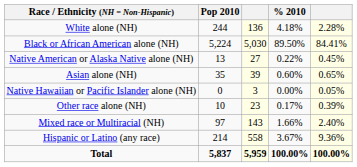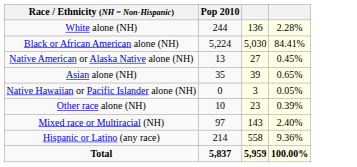- column: (290, 12)
